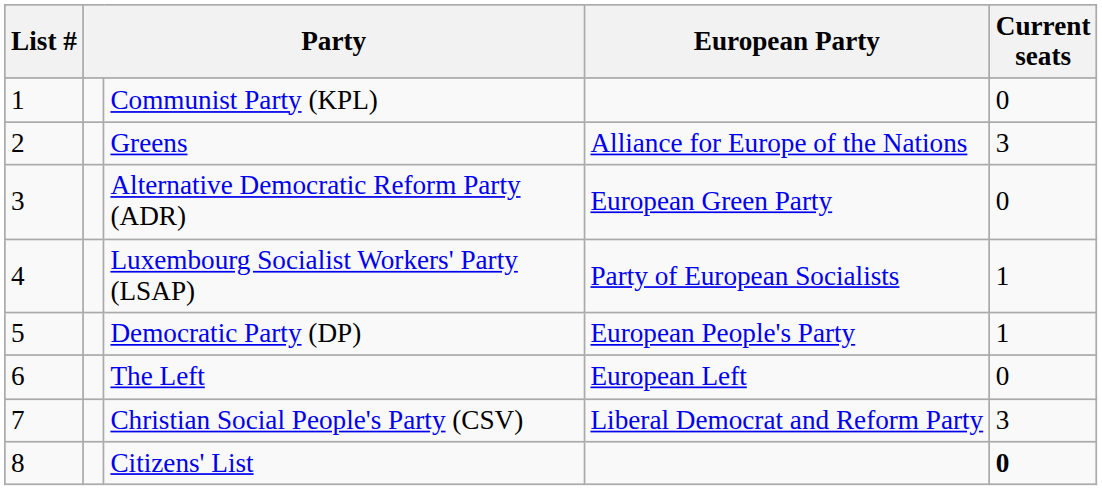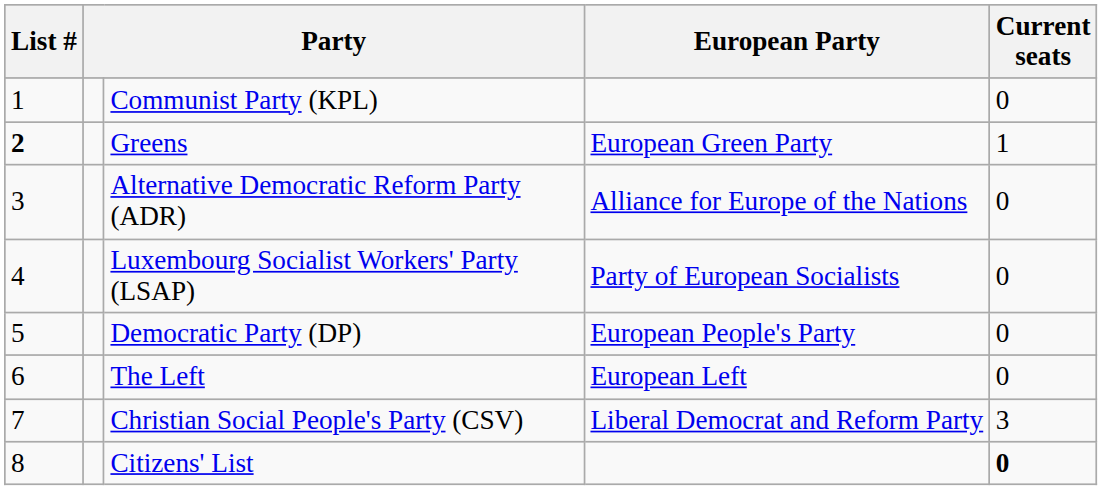(18, 142) normal -> (18, 142) bold
(779, 142) Alliance for Europe of the Nations -> (711, 142) European Green Party
(1003, 142) 3 -> (1003, 142) 1
(711, 201) European Green Party -> (779, 201) Alliance for Europe of the Nations
(1003, 275) 1 -> (1003, 275) 0
(1003, 333) 1 -> (1003, 333) 0
